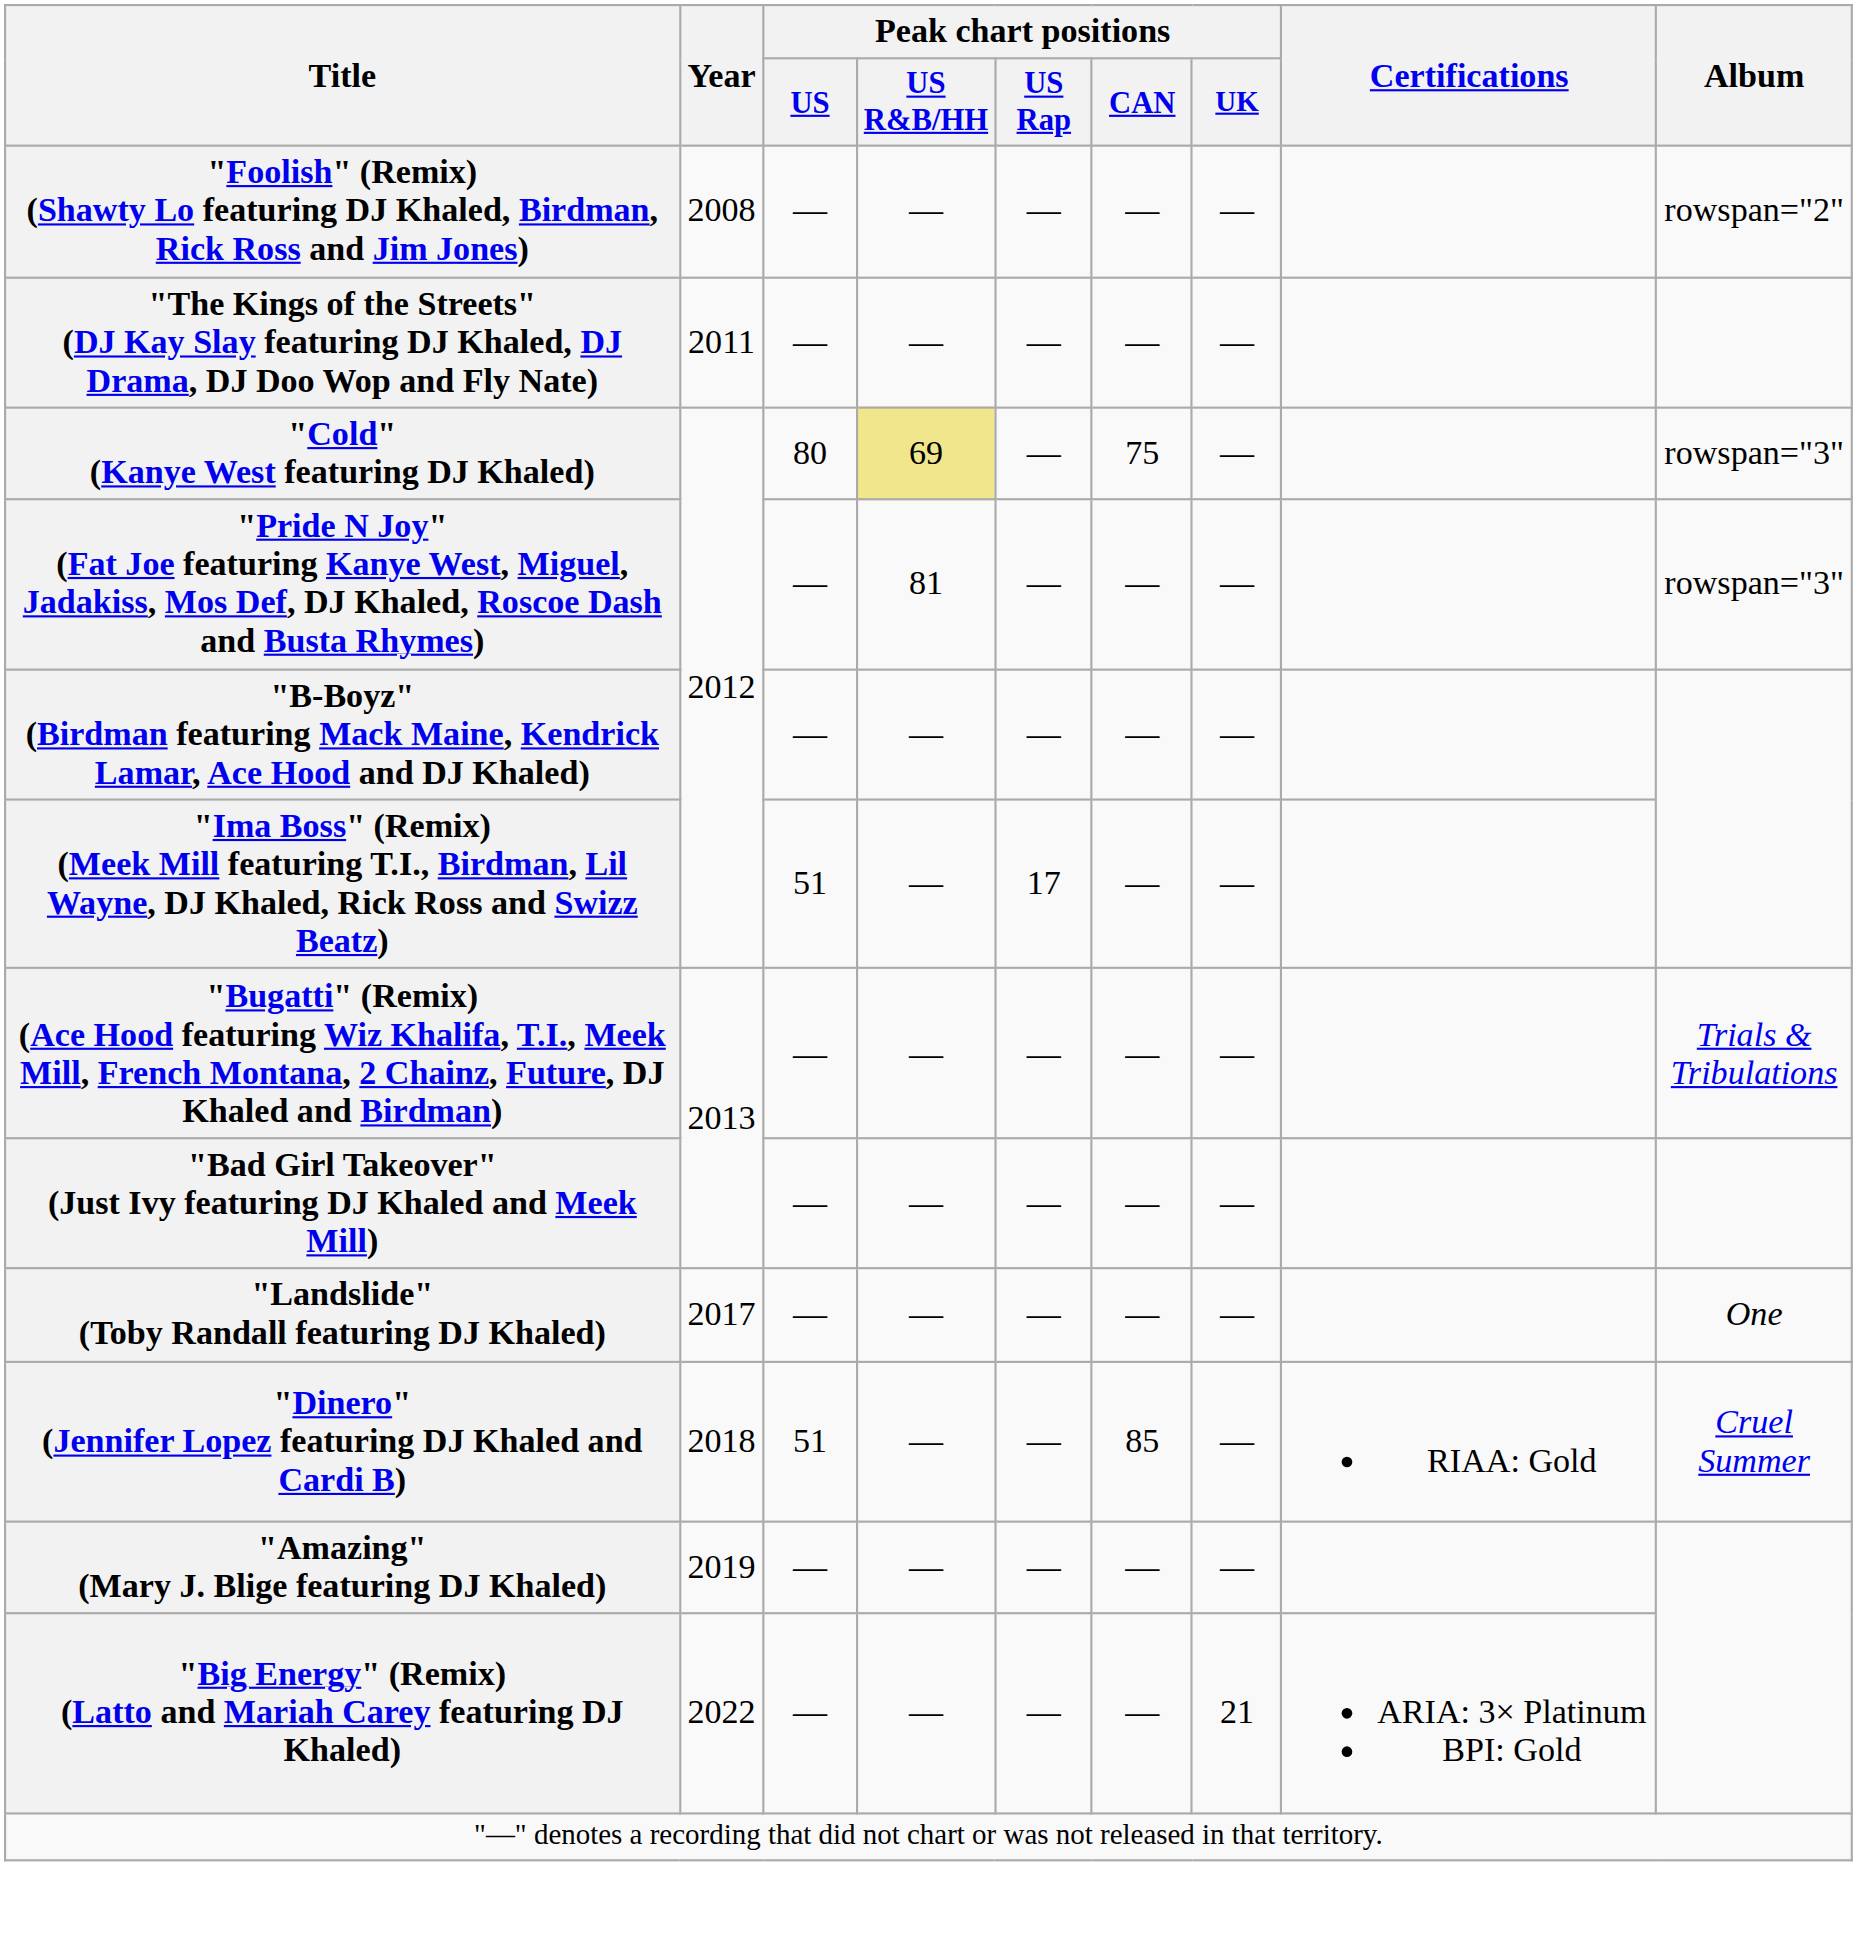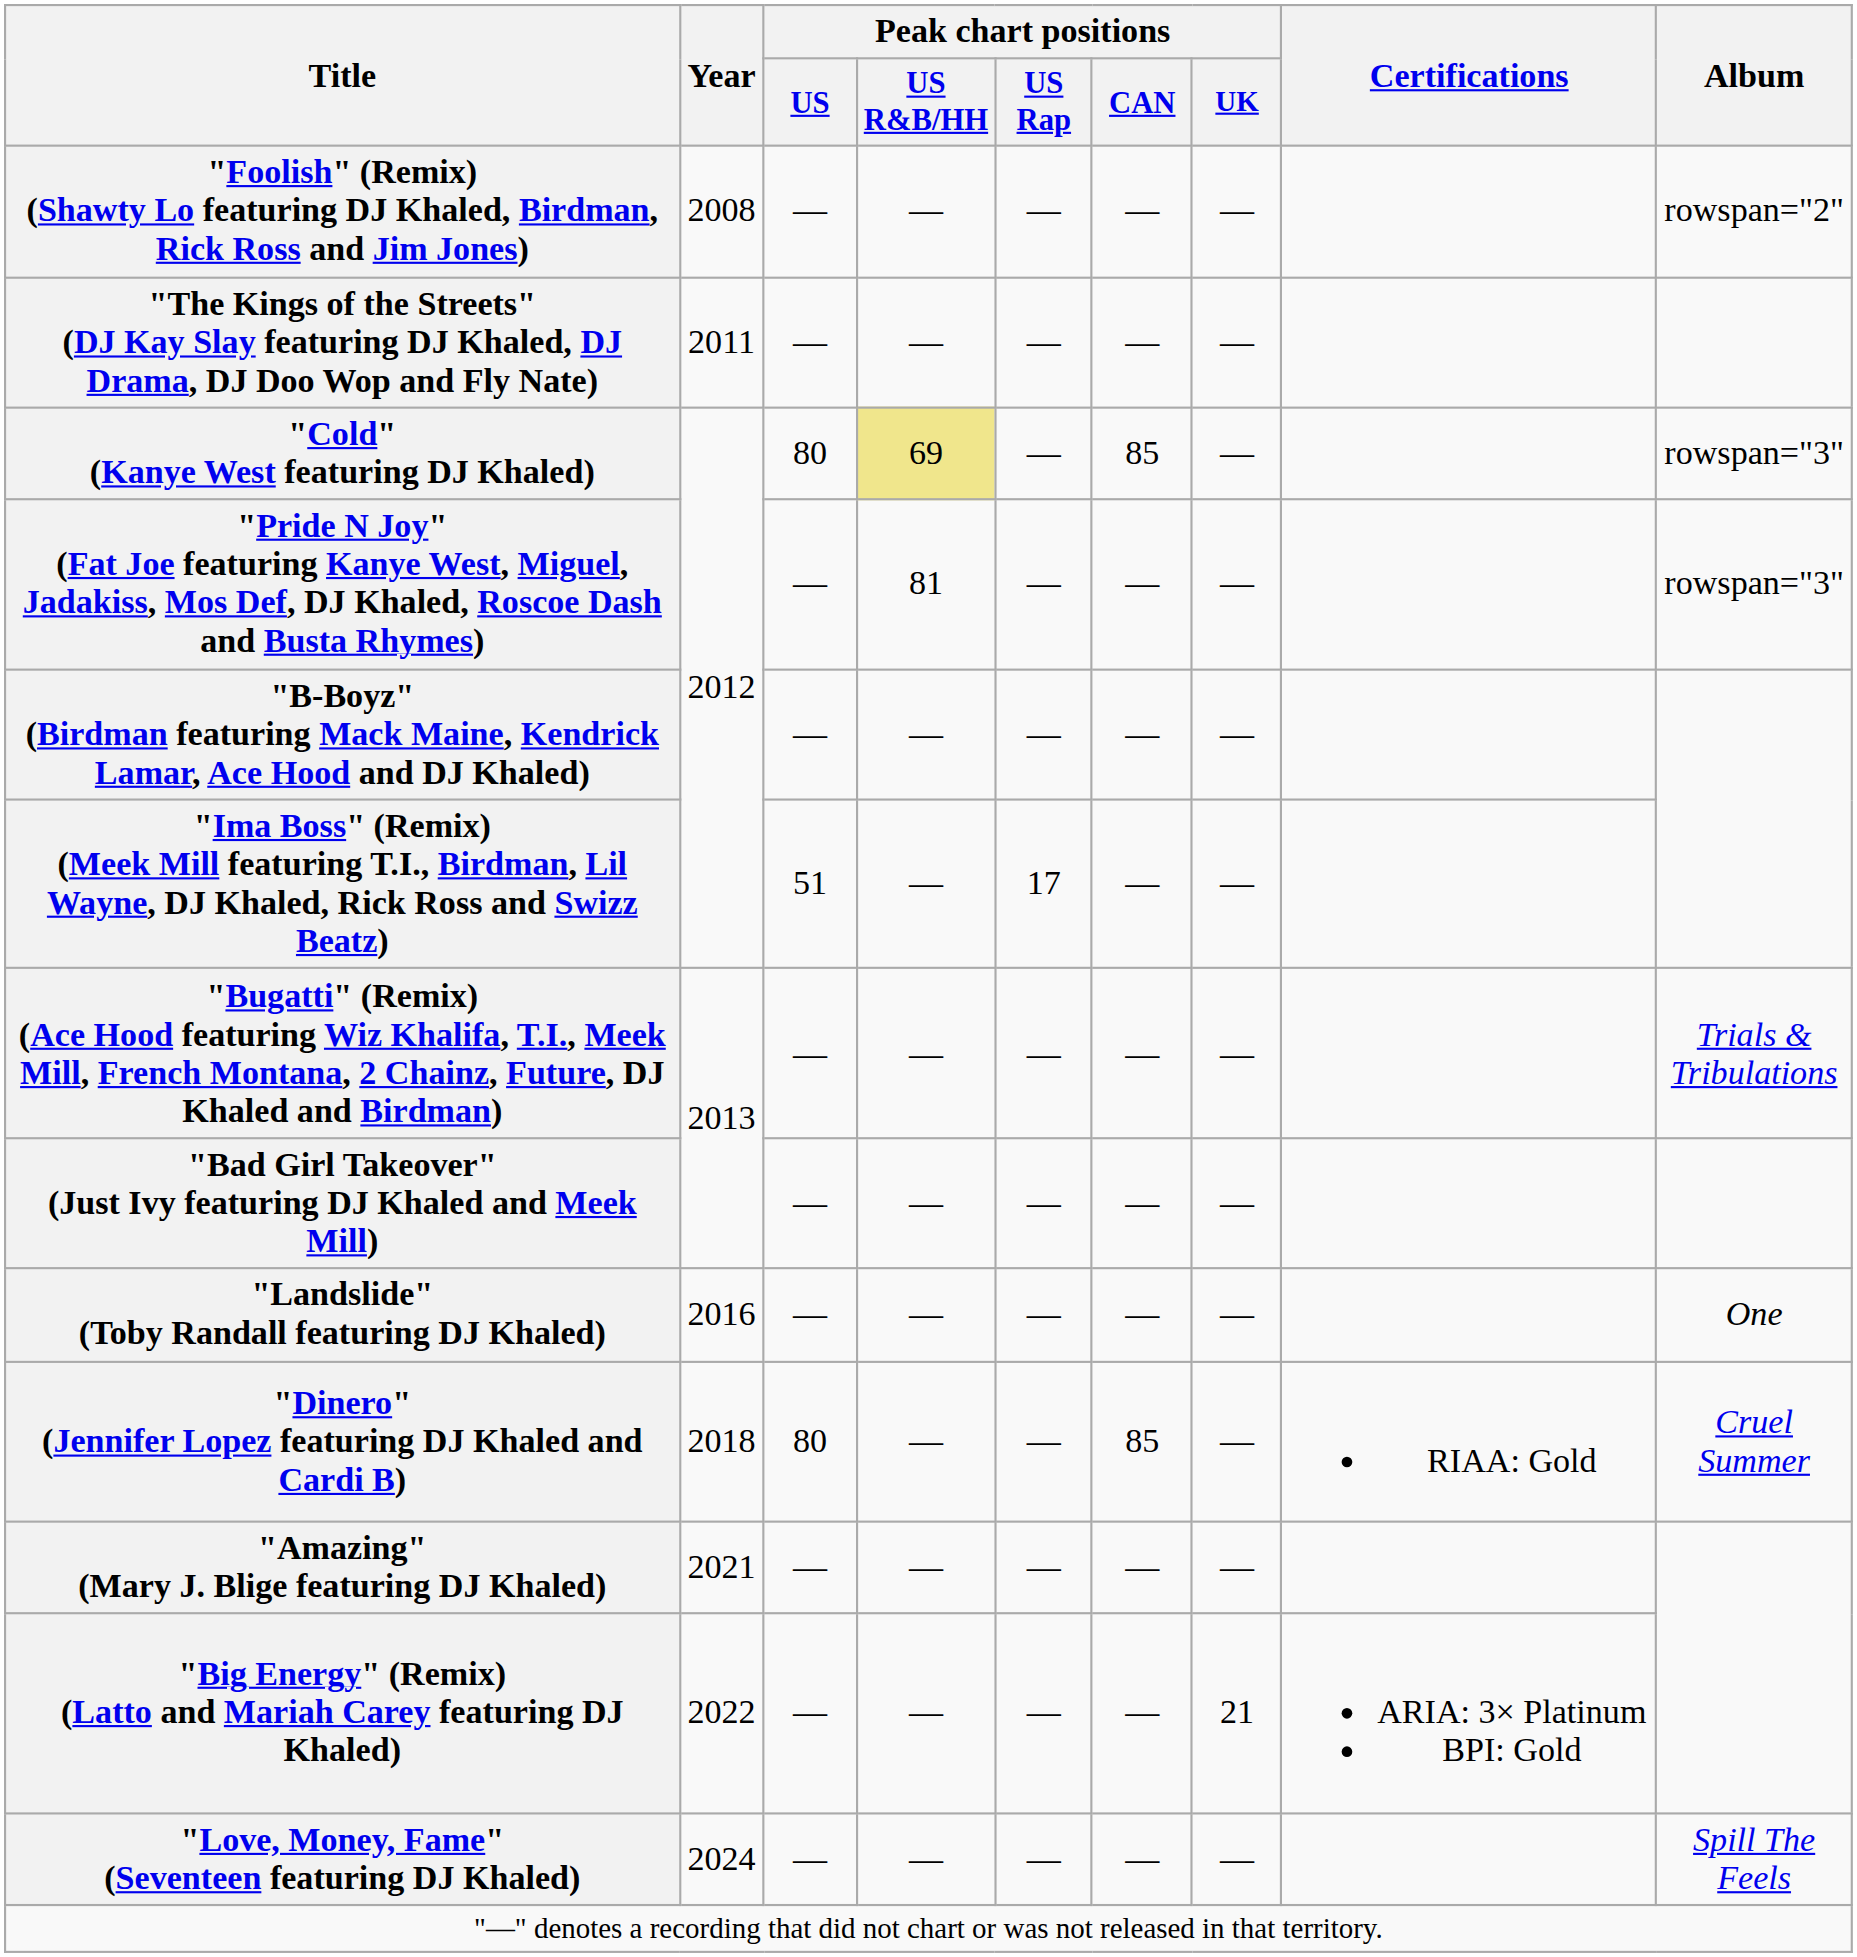(1142, 452) 75 -> (1142, 452) 85
(722, 1314) 2017 -> (722, 1314) 2016
(810, 1440) 51 -> (810, 1440) 80
(722, 1566) 2019 -> (722, 1566) 2021
+ row: (342, 1858)
